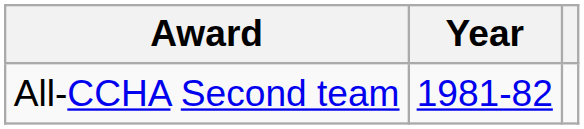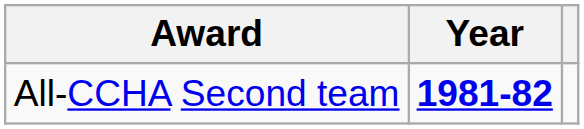(485, 92) normal -> (485, 92) bold
